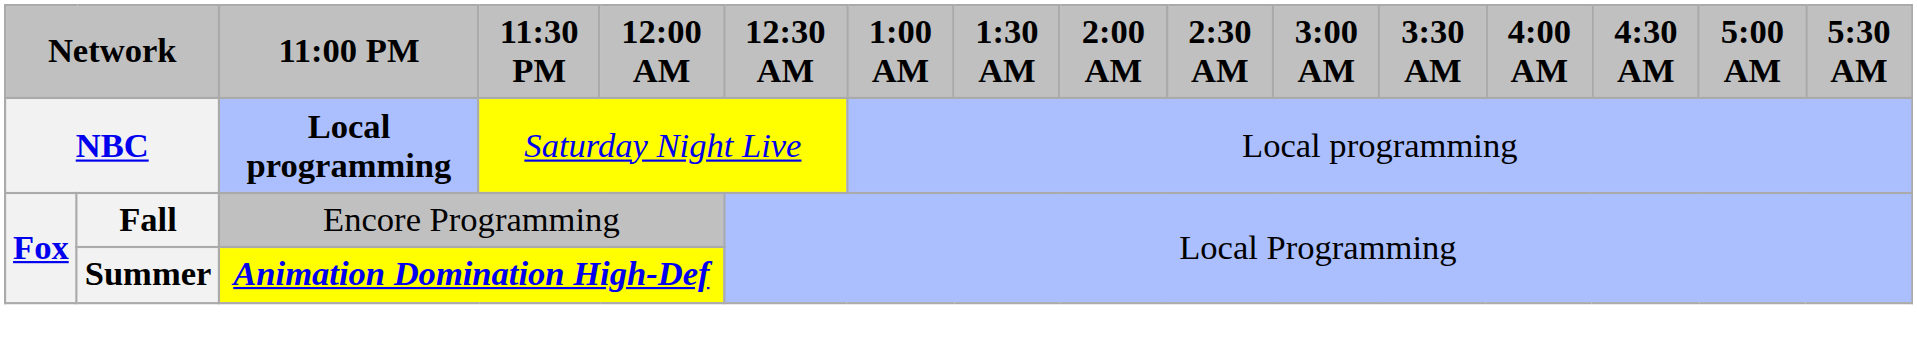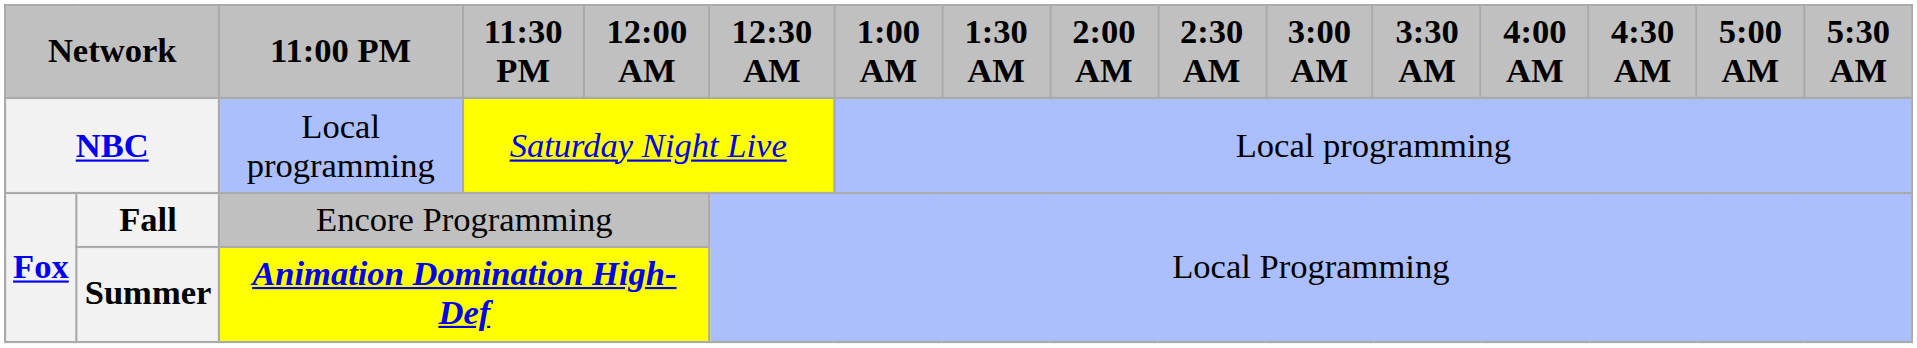(349, 145) bold -> (341, 145) normal
